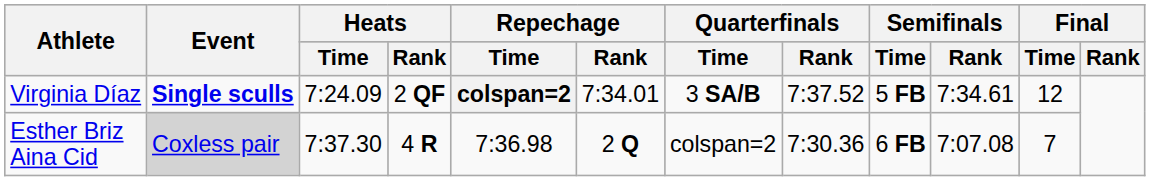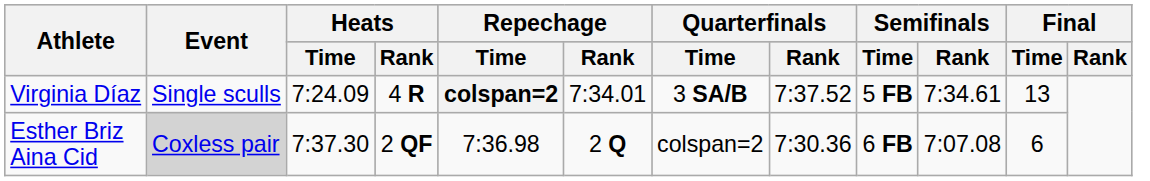(223, 95) bold -> (216, 95) normal
(419, 95) 2 QF -> (407, 95) 4 R
(1050, 95) 12 -> (1037, 95) 13
(419, 144) 4 R -> (407, 144) 2 QF
(1050, 144) 7 -> (1037, 144) 6
